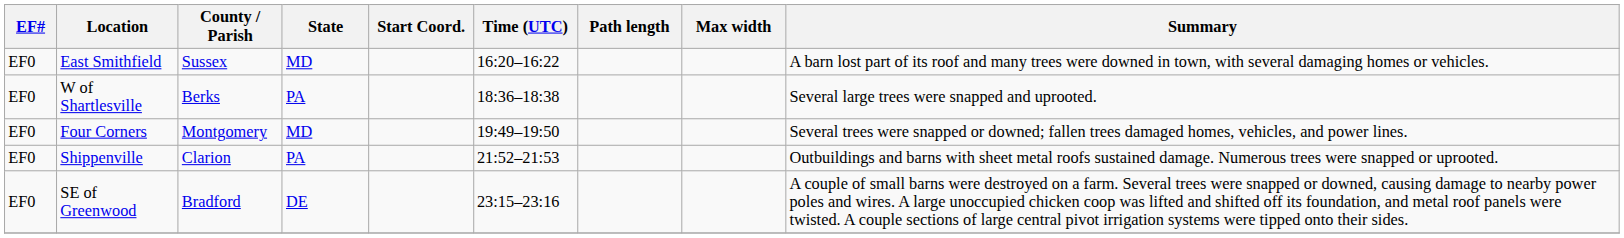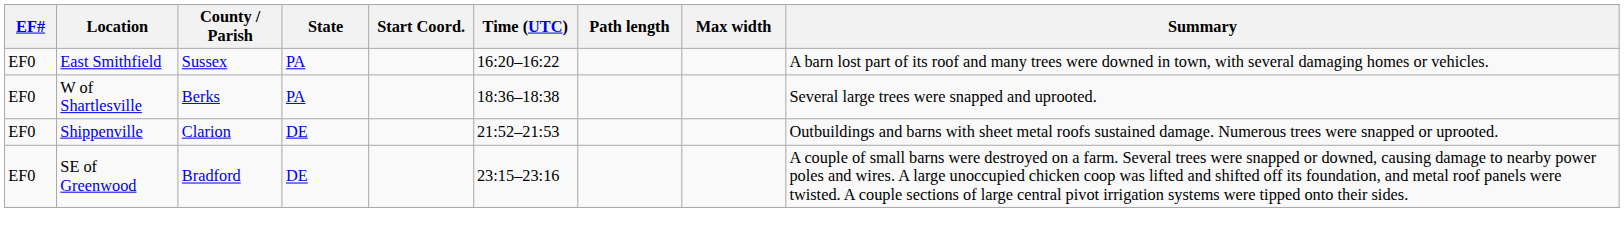(299, 61) MD -> (296, 61) PA
- row: (104, 131)
(296, 157) PA -> (297, 131) DE
